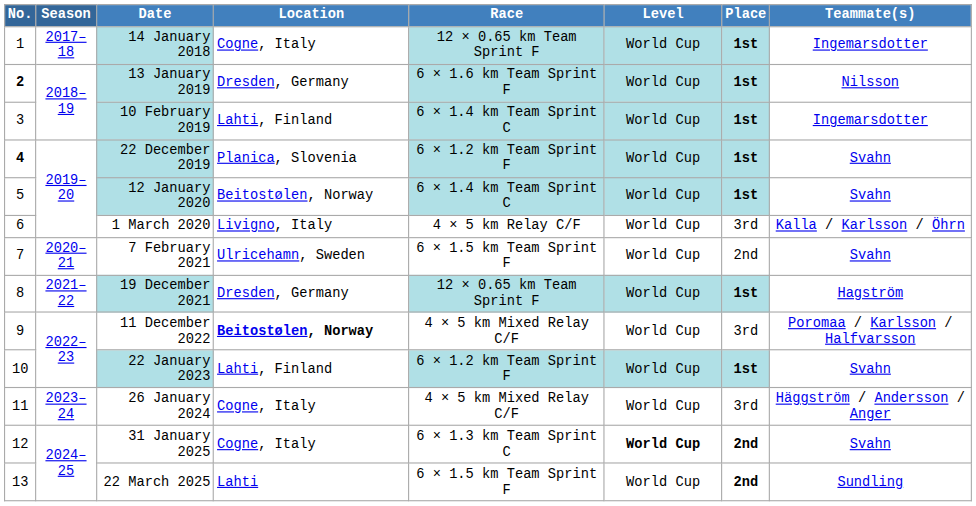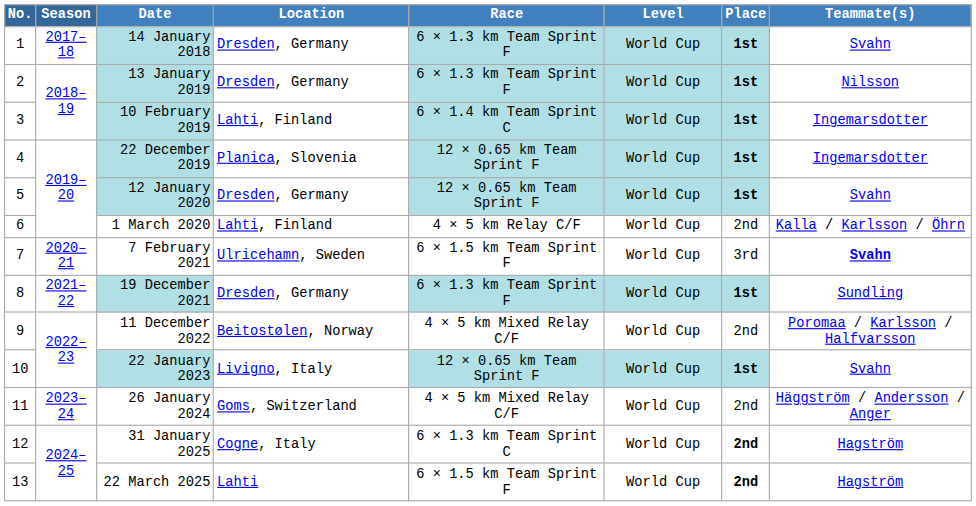(266, 46) Cogne, Italy -> (283, 46) Dresden, Germany
(507, 46) 12 × 0.65 km Team Sprint F -> (507, 46) 6 × 1.3 km Team Sprint F
(870, 46) Ingemarsdotter -> (870, 46) Svahn
(20, 84) bold -> (20, 84) normal
(507, 84) 6 × 1.6 km Team Sprint F -> (507, 84) 6 × 1.3 km Team Sprint F
(20, 159) bold -> (20, 159) normal
(507, 159) 6 × 1.2 km Team Sprint F -> (507, 159) 12 × 0.65 km Team Sprint F
(870, 159) Svahn -> (870, 159) Ingemarsdotter
(295, 197) Beitostølen, Norway -> (283, 197) Dresden, Germany
(507, 197) 6 × 1.4 km Team Sprint C -> (507, 197) 12 × 0.65 km Team Sprint F
(275, 226) Livigno, Italy -> (275, 226) Lahti, Finland
(746, 226) 3rd -> (746, 226) 2nd
(746, 256) 2nd -> (746, 256) 3rd
(870, 256) normal -> (870, 256) bold
(507, 294) 12 × 0.65 km Team Sprint F -> (507, 294) 6 × 1.3 km Team Sprint F
(870, 294) Hagström -> (870, 294) Sundling
(295, 332) bold -> (295, 332) normal
(746, 332) 3rd -> (746, 332) 2nd
(275, 369) Lahti, Finland -> (275, 369) Livigno, Italy
(507, 369) 6 × 1.2 km Team Sprint F -> (507, 369) 12 × 0.65 km Team Sprint F
(266, 407) Cogne, Italy -> (287, 407) Goms, Switzerland
(746, 407) 3rd -> (746, 407) 2nd
(663, 445) bold -> (663, 445) normal
(870, 445) Svahn -> (870, 445) Hagström
(870, 482) Sundling -> (870, 482) Hagström
